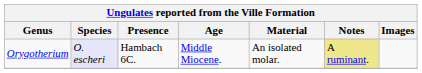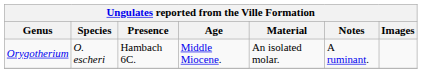(89, 53) lavender background -> (89, 53) no background
(348, 53) khaki background -> (348, 53) no background
